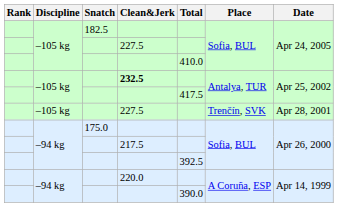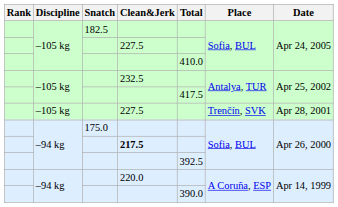(132, 78) bold -> (132, 78) normal
(132, 144) normal -> (132, 144) bold
